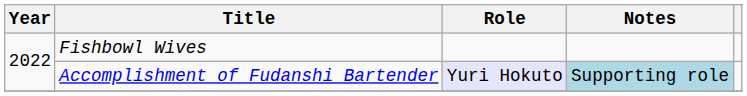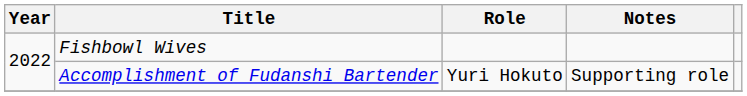(505, 76) lavender background -> (505, 76) no background
(650, 76) lightblue background -> (650, 76) no background
